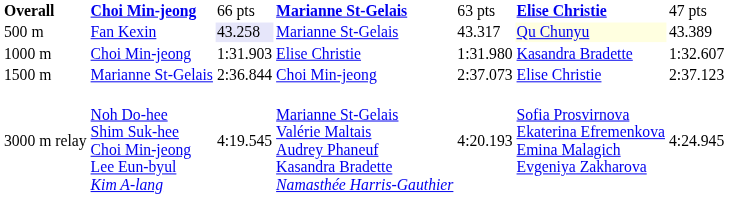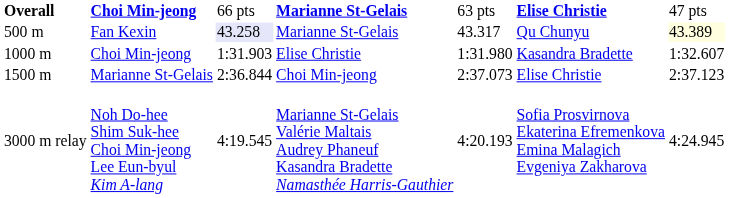(553, 32) lightyellow background -> (553, 32) no background
(690, 32) no background -> (690, 32) lightyellow background
